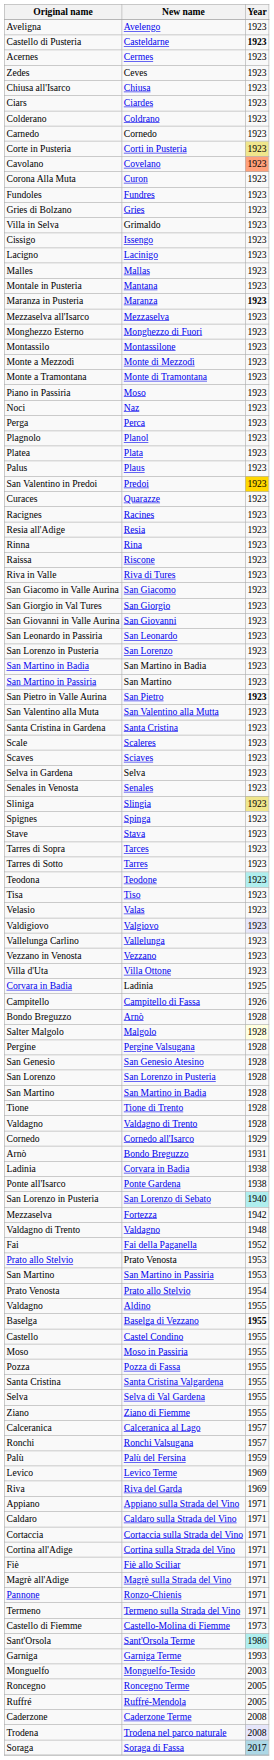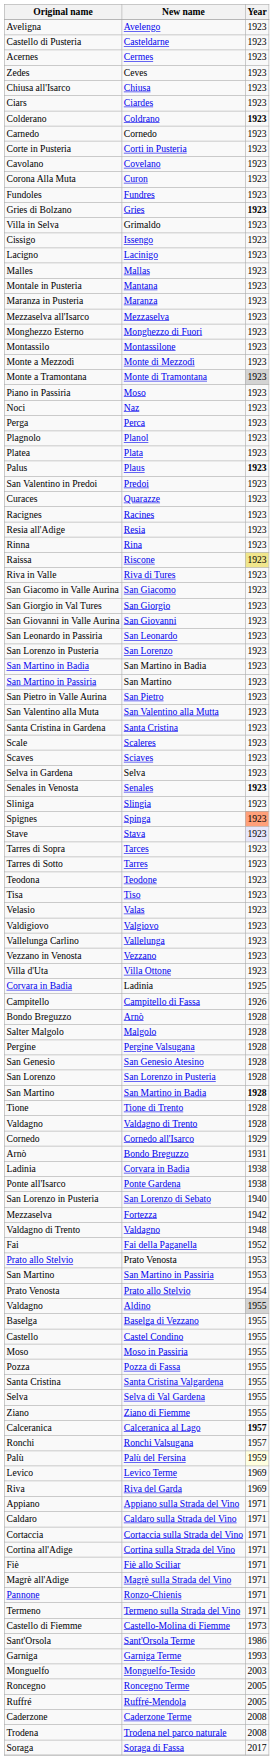(257, 42) bold -> (257, 42) normal
(257, 118) normal -> (257, 118) bold
(257, 149) khaki background -> (257, 149) no background
(257, 164) lightsalmon background -> (257, 164) no background
(257, 210) normal -> (257, 210) bold
(257, 301) bold -> (257, 301) normal
(257, 377) no background -> (257, 377) lightgrey background
(257, 468) normal -> (257, 468) bold
(257, 484) gold background -> (257, 484) no background
(257, 560) no background -> (257, 560) khaki background
(257, 697) bold -> (257, 697) normal
(257, 788) normal -> (257, 788) bold
(257, 803) khaki background -> (257, 803) no background
(257, 819) no background -> (257, 819) lightsalmon background
(257, 834) no background -> (257, 834) lavender background
(257, 879) paleturquoise background -> (257, 879) no background
(257, 925) lavender background -> (257, 925) no background
(257, 1032) lightyellow background -> (257, 1032) no background
(257, 1093) normal -> (257, 1093) bold
(257, 1199) paleturquoise background -> (257, 1199) no background
(257, 1306) no background -> (257, 1306) lightgrey background
(257, 1321) bold -> (257, 1321) normal
(257, 1428) normal -> (257, 1428) bold
(257, 1458) no background -> (257, 1458) lightyellow background
(257, 1641) paleturquoise background -> (257, 1641) no background
(257, 1732) lavender background -> (257, 1732) no background
(257, 1747) lightblue background -> (257, 1747) no background
